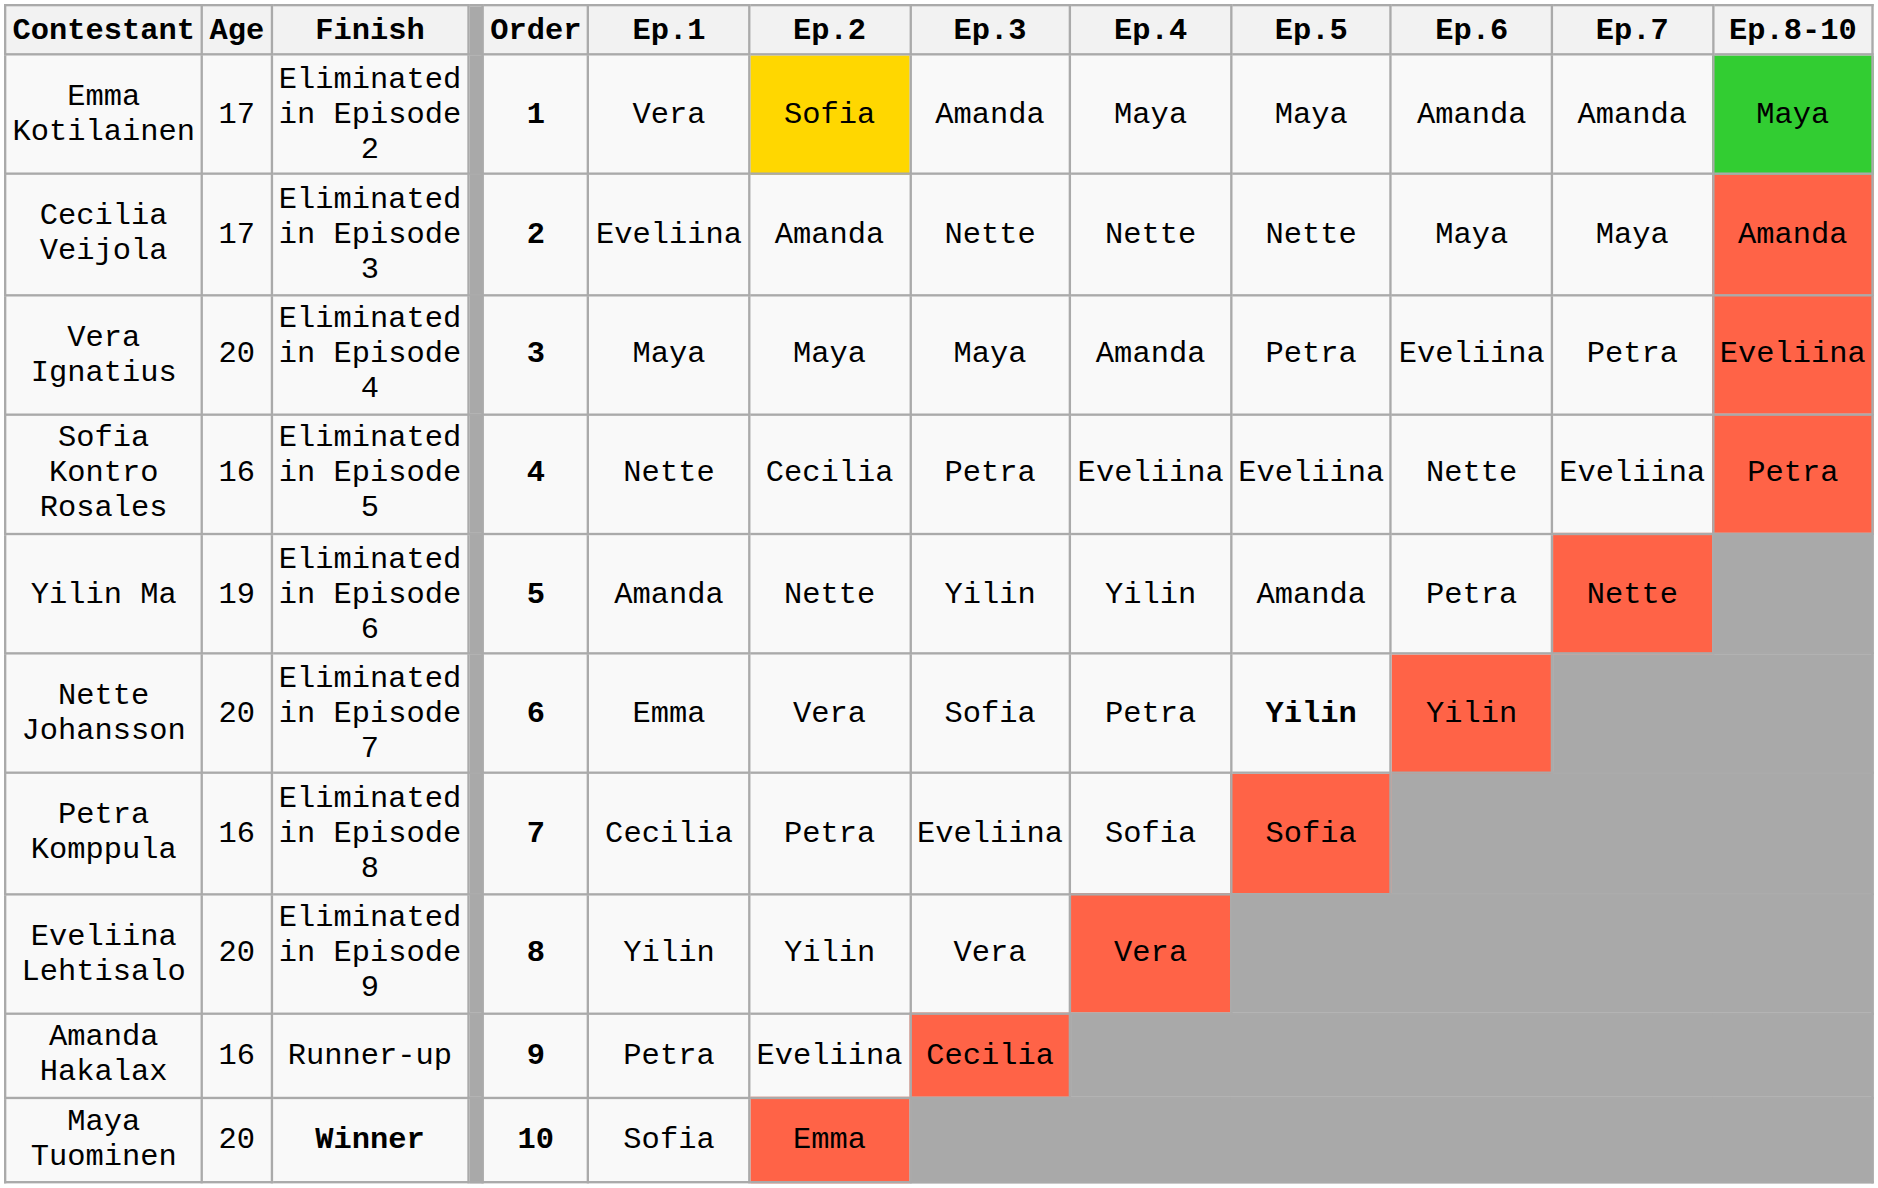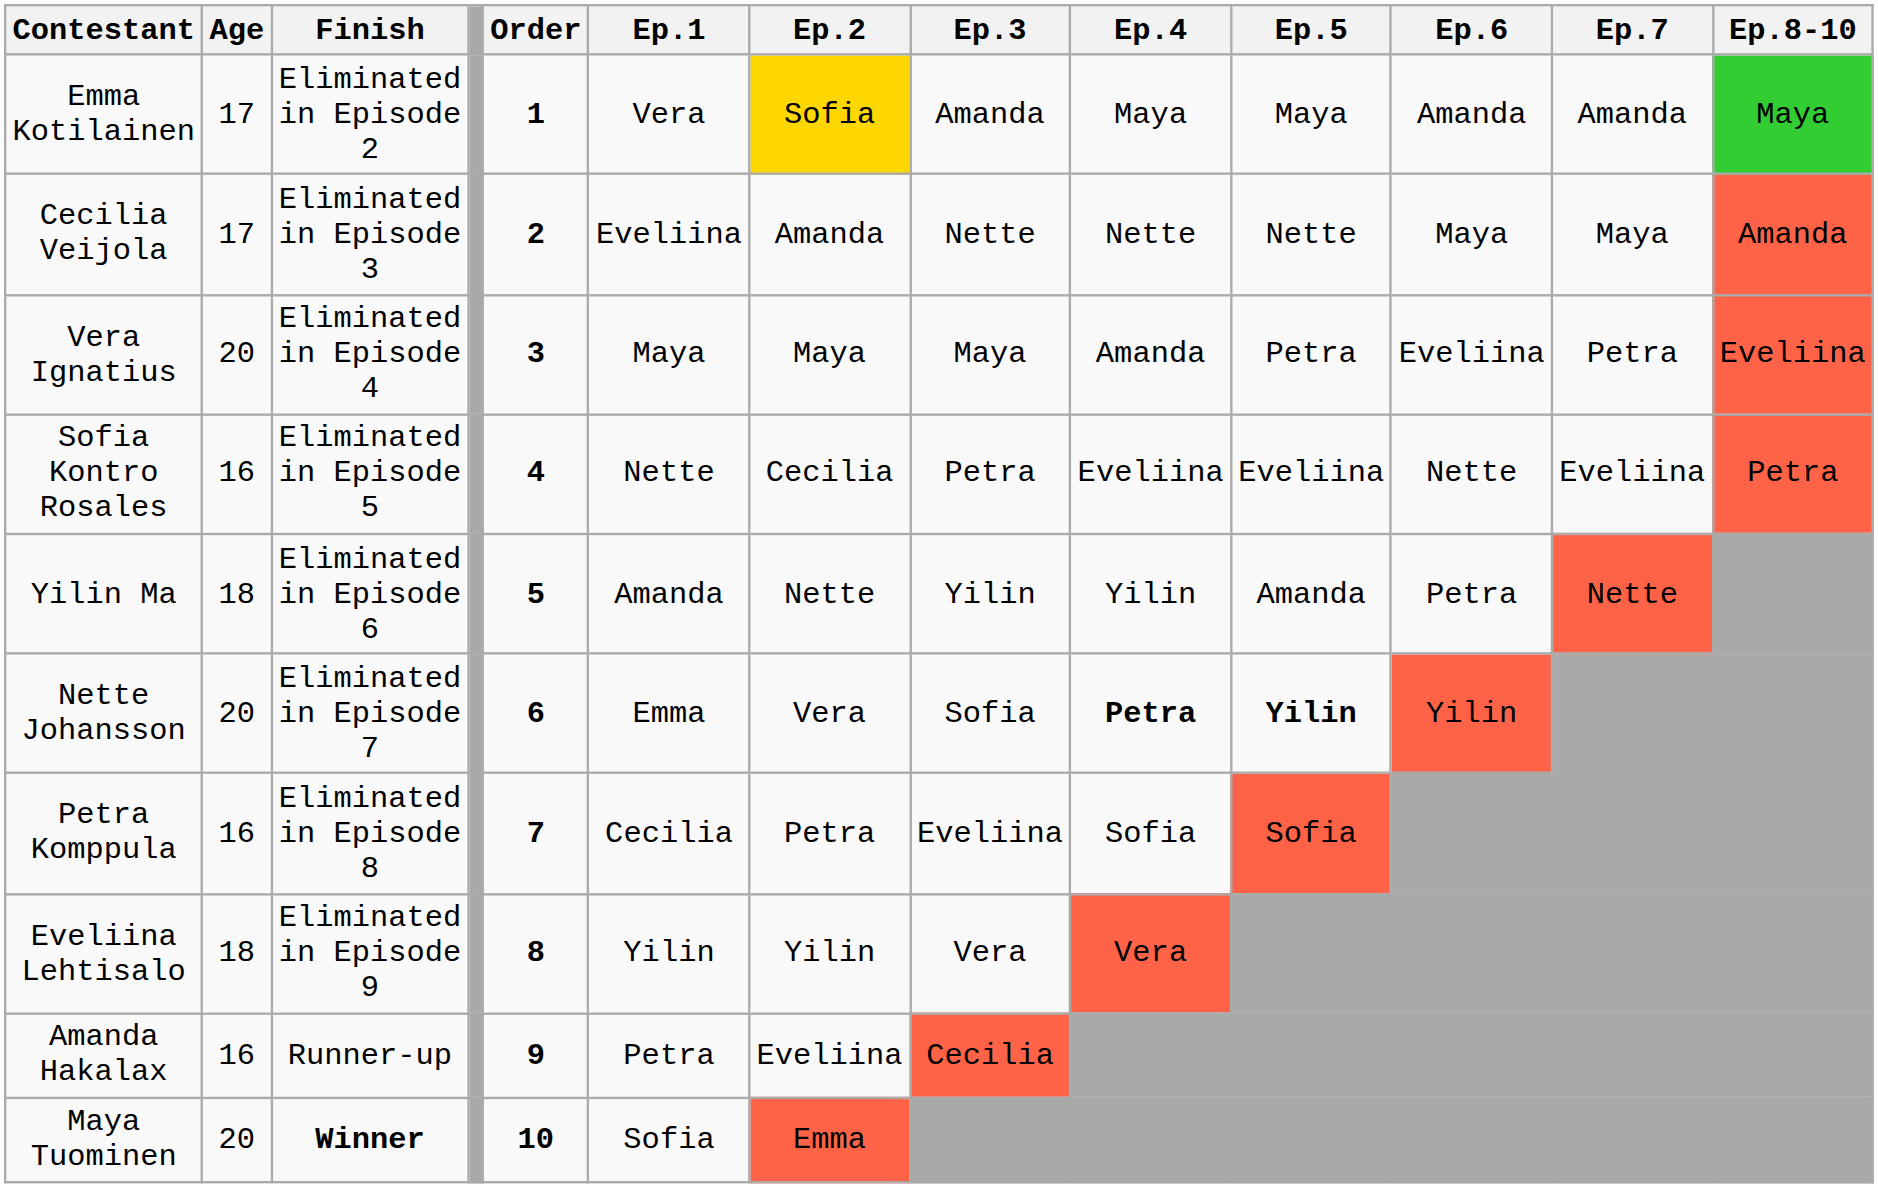(237, 594) 19 -> (237, 594) 18
(1151, 714) normal -> (1151, 714) bold
(237, 953) 20 -> (237, 953) 18
